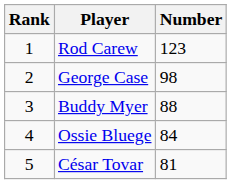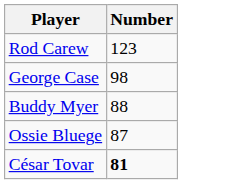- column: (29, 19)
(168, 135) 84 -> (119, 135) 87
(168, 164) normal -> (119, 164) bold
